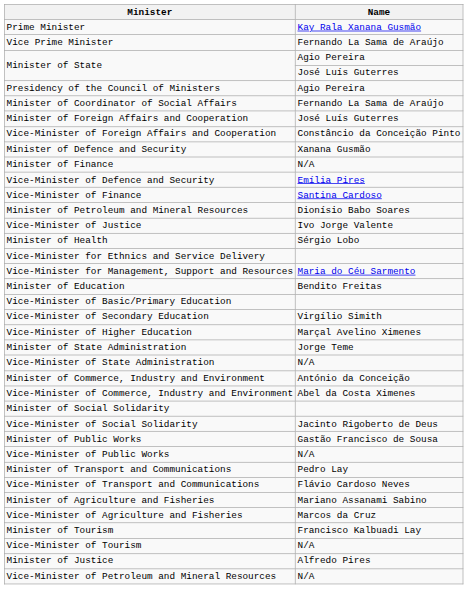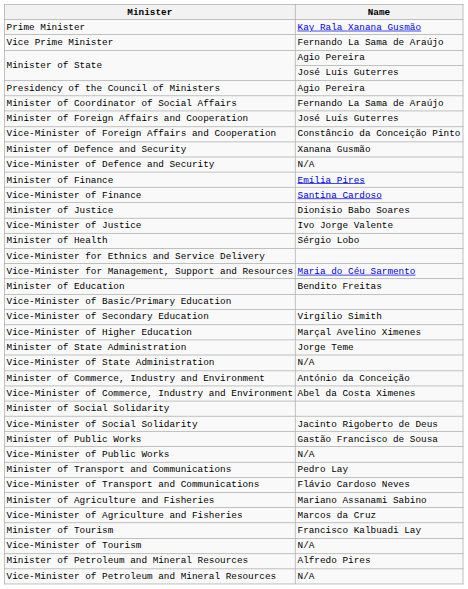(60, 165) Minister of Finance -> (111, 165) Vice-Minister of Defence and Security
(111, 180) Vice-Minister of Defence and Security -> (60, 180) Minister of Finance
(127, 210) Minister of Petroleum and Mineral Resources -> (60, 210) Minister of Justice
(60, 561) Minister of Justice -> (127, 561) Minister of Petroleum and Mineral Resources
